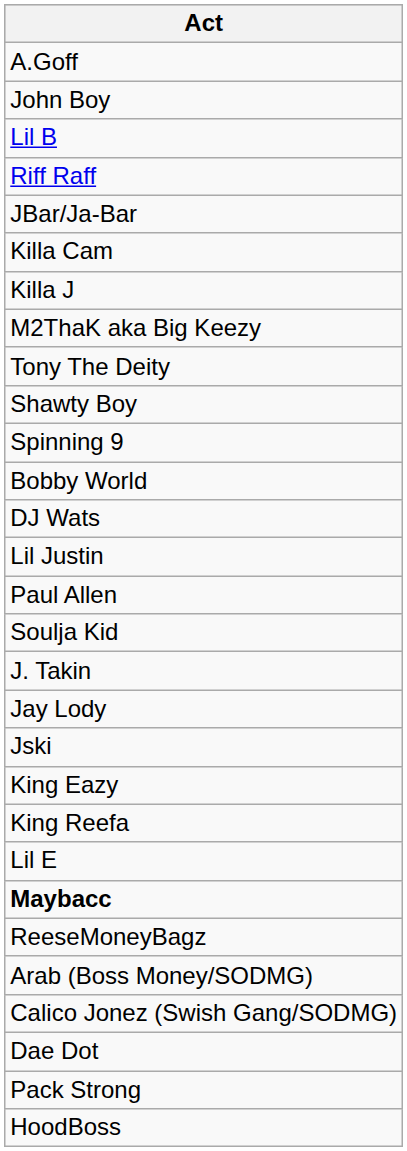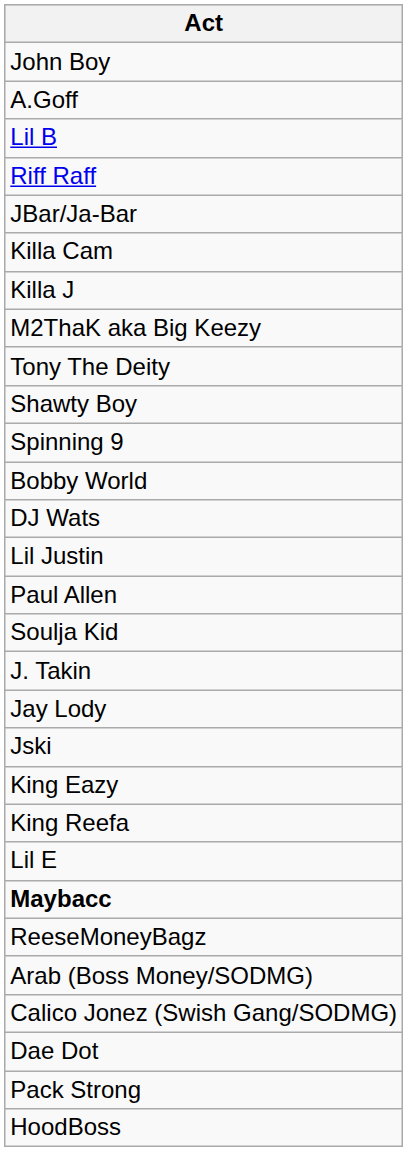(44, 61) A.Goff -> (60, 61) John Boy
(60, 99) John Boy -> (44, 99) A.Goff
